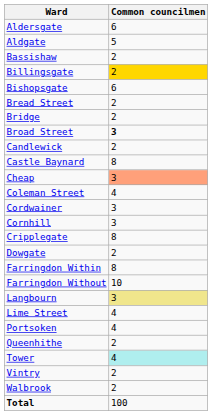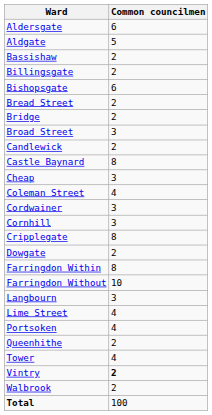(114, 72) gold background -> (114, 72) no background
(114, 132) bold -> (114, 132) normal
(114, 177) lightsalmon background -> (114, 177) no background
(114, 298) khaki background -> (114, 298) no background
(114, 358) paleturquoise background -> (114, 358) no background
(114, 373) normal -> (114, 373) bold
